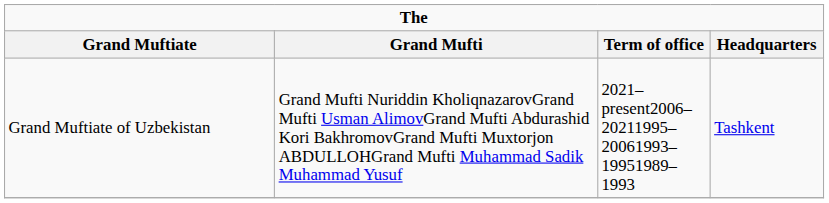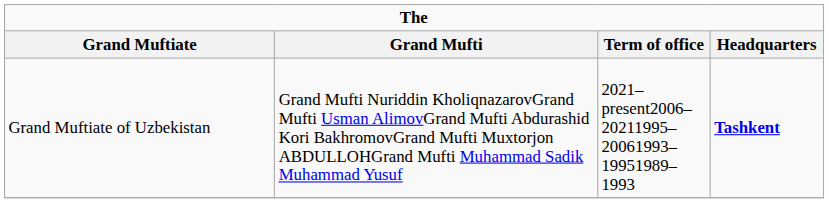(744, 127) normal -> (747, 127) bold
